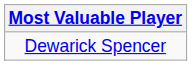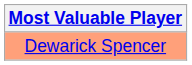(95, 45) no background -> (95, 45) lightsalmon background
